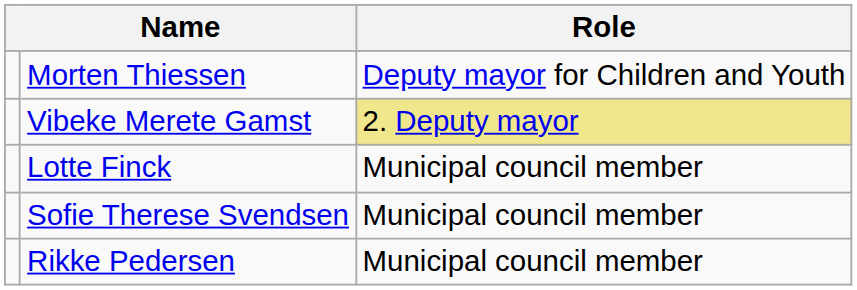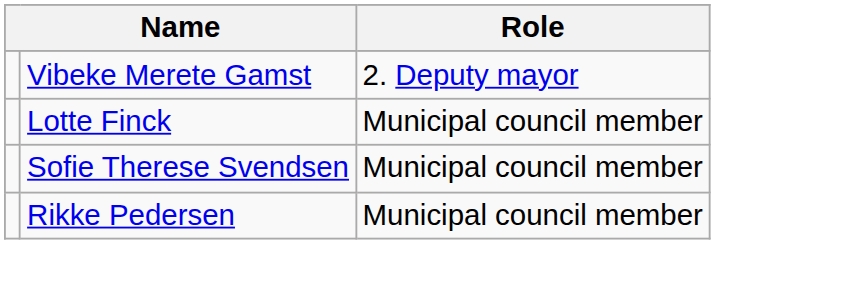- row: (136, 74)
(471, 121) khaki background -> (471, 74) no background
